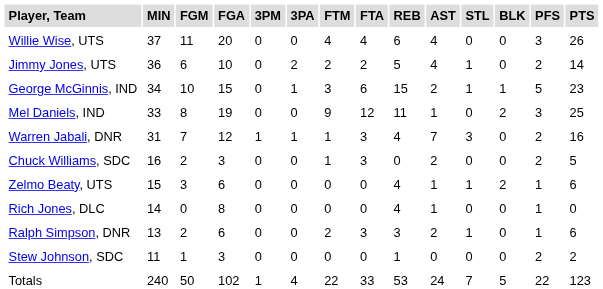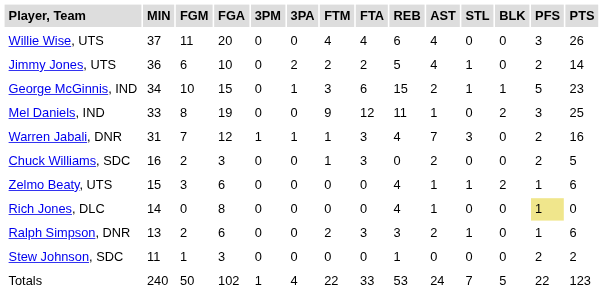(539, 209) no background -> (539, 209) khaki background
